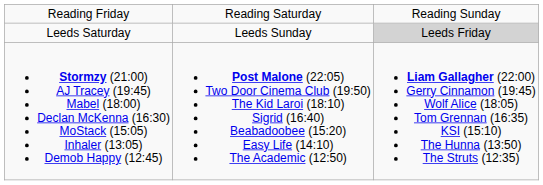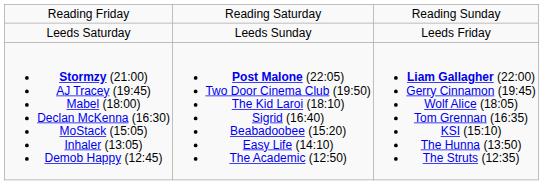(456, 33) lightgrey background -> (456, 33) no background
